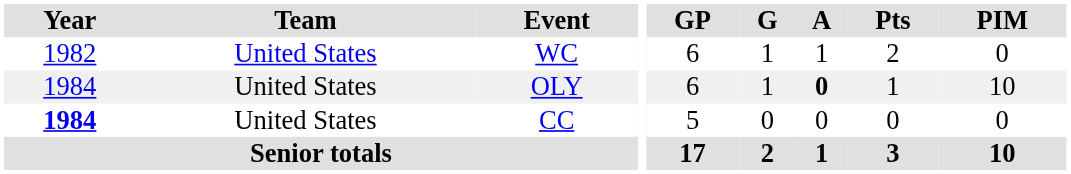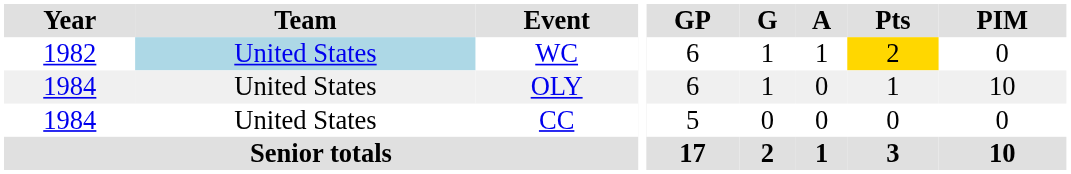(305, 53) no background -> (305, 53) lightblue background
(893, 53) no background -> (893, 53) gold background
(822, 86) bold -> (822, 86) normal
(70, 119) bold -> (70, 119) normal
